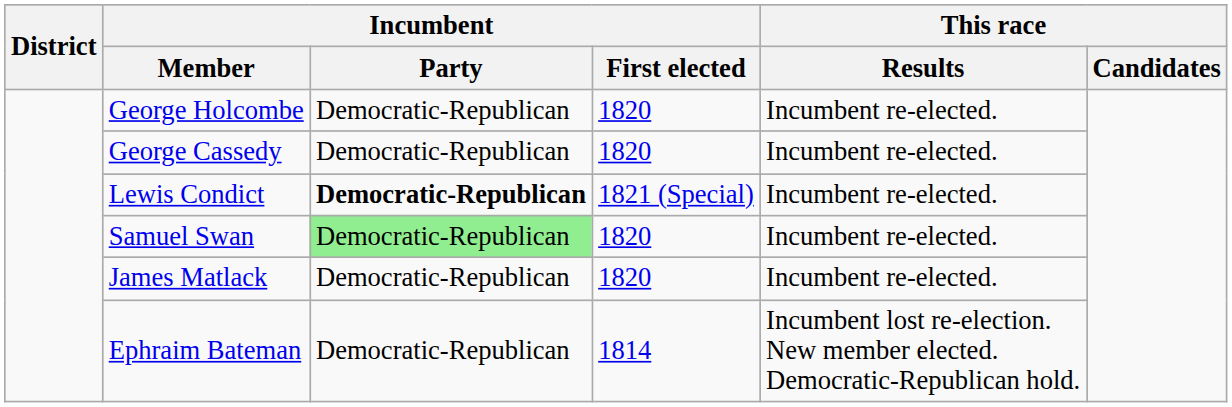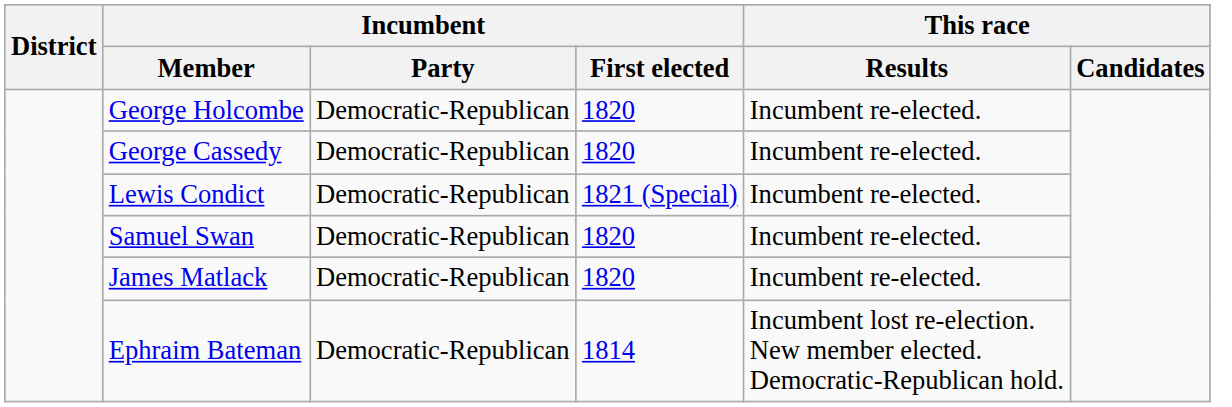(451, 194) bold -> (443, 194) normal
(443, 236) lightgreen background -> (443, 236) no background
